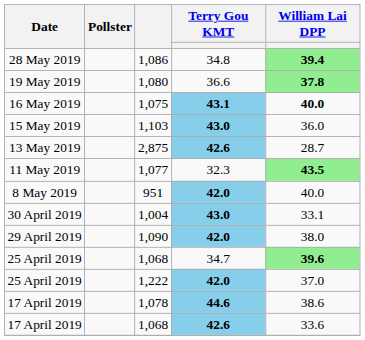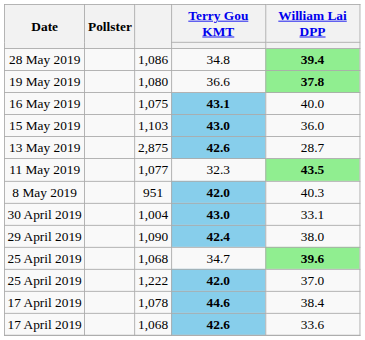(313, 103) bold -> (313, 103) normal
(313, 192) 40.0 -> (313, 192) 40.3
(218, 236) 42.0 -> (218, 236) 42.4
(313, 302) 38.6 -> (313, 302) 38.4
